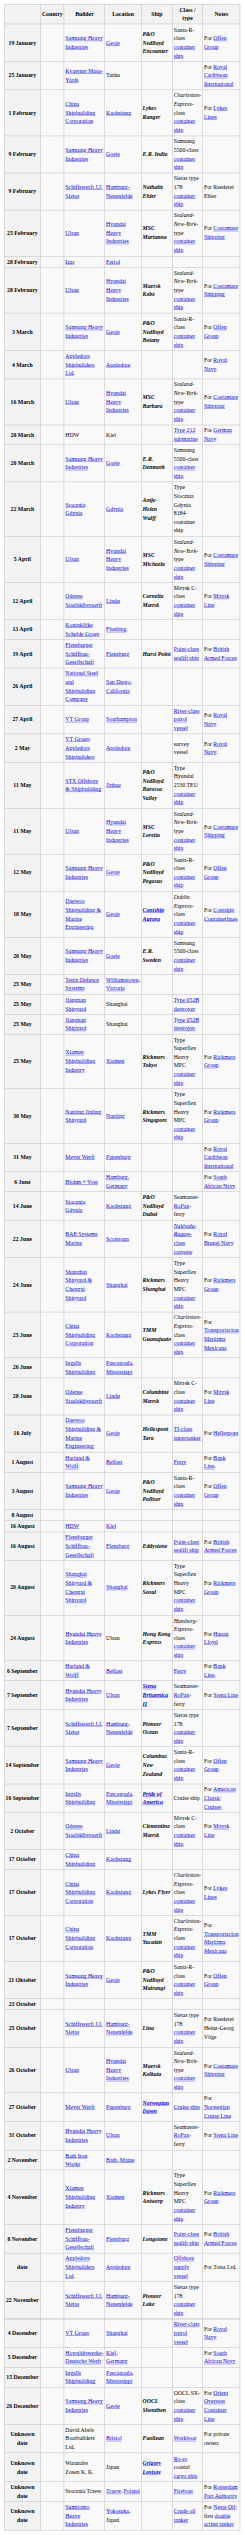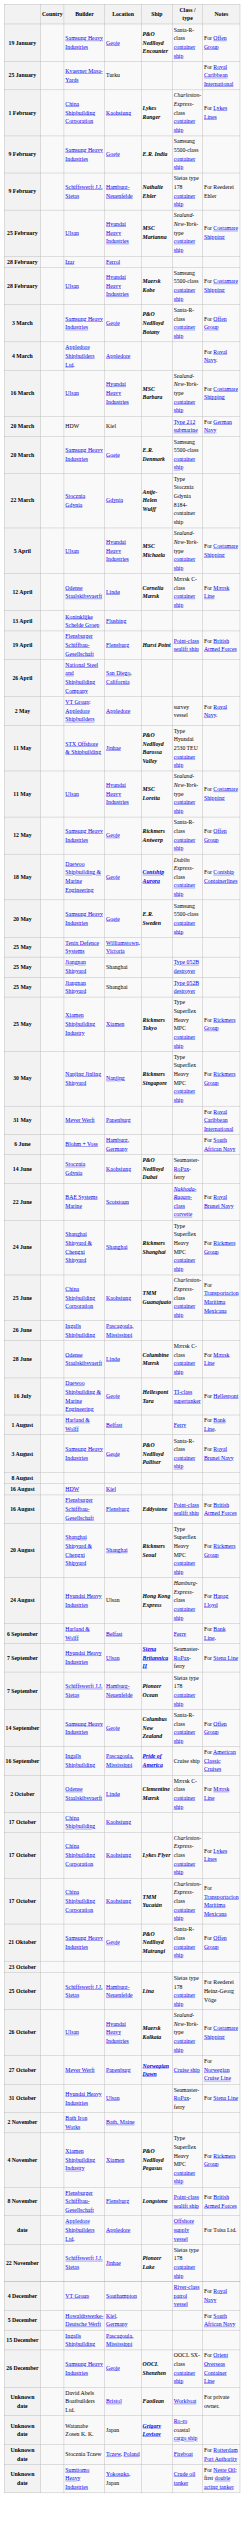(186, 290) Sealand-New-York-type container ship -> (186, 286) Samsung 5500-class container ship
- row: (22, 719)
(153, 873) P&O Nedlloyd Pegasus -> (154, 835) Rickmers Antwerp
(215, 1491) For Offen Group -> (219, 1453) For Royal Brunei Navy
(154, 2197) Rickmers Antwerp -> (153, 2160) P&O Nedlloyd Pegasus
(119, 2300) Hamburg-Neuenfelde -> (113, 2263) Jinhae
(117, 2333) Shanghai -> (121, 2296) Southampton
